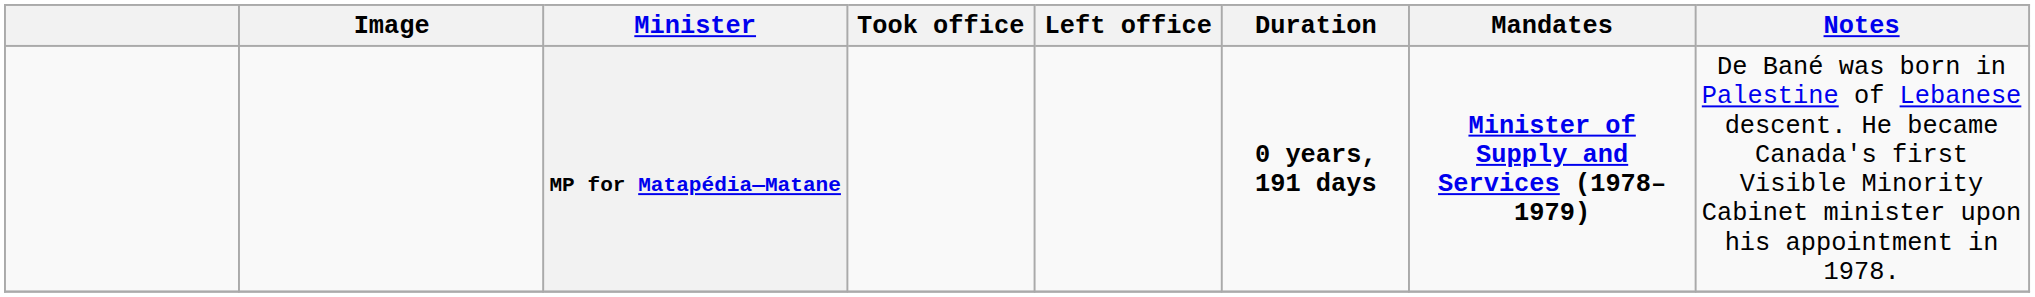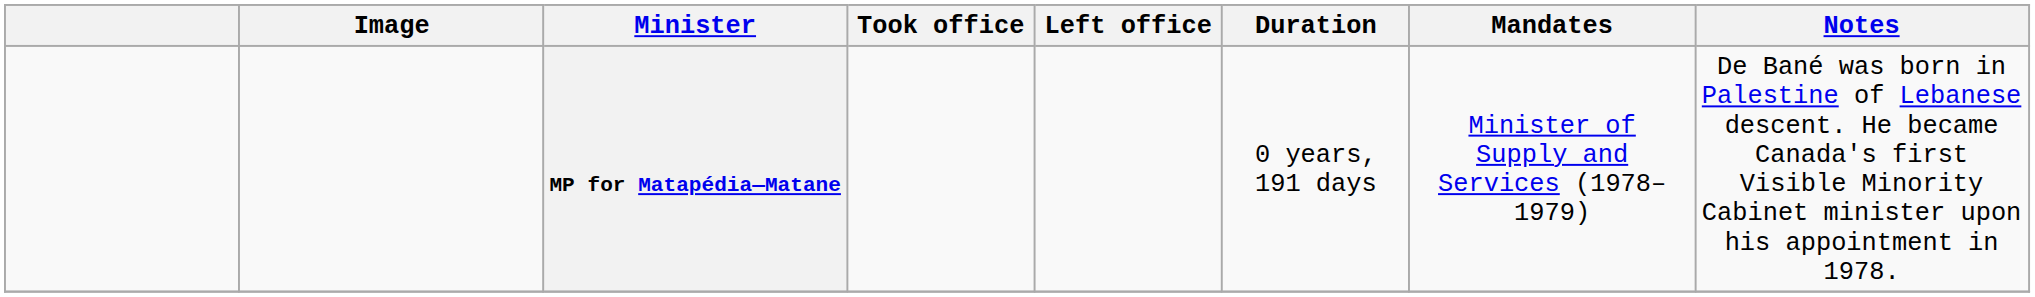(1316, 169) bold -> (1316, 169) normal
(1552, 169) bold -> (1552, 169) normal
